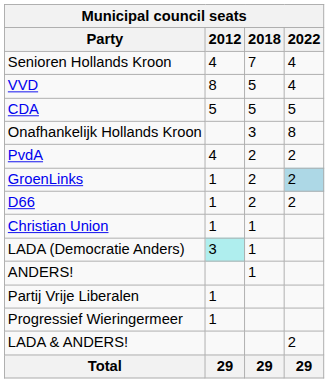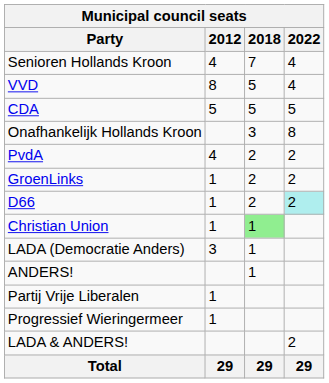(292, 179) lightblue background -> (292, 179) no background
(292, 202) no background -> (292, 202) paleturquoise background
(252, 226) no background -> (252, 226) lightgreen background
(213, 249) paleturquoise background -> (213, 249) no background
